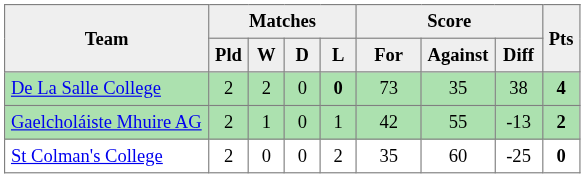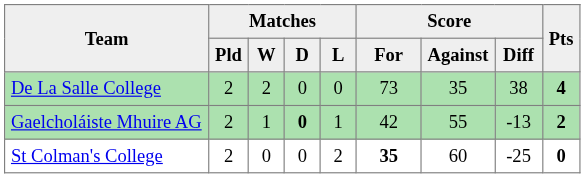(338, 88) bold -> (338, 88) normal
(302, 122) normal -> (302, 122) bold
(389, 155) normal -> (389, 155) bold
